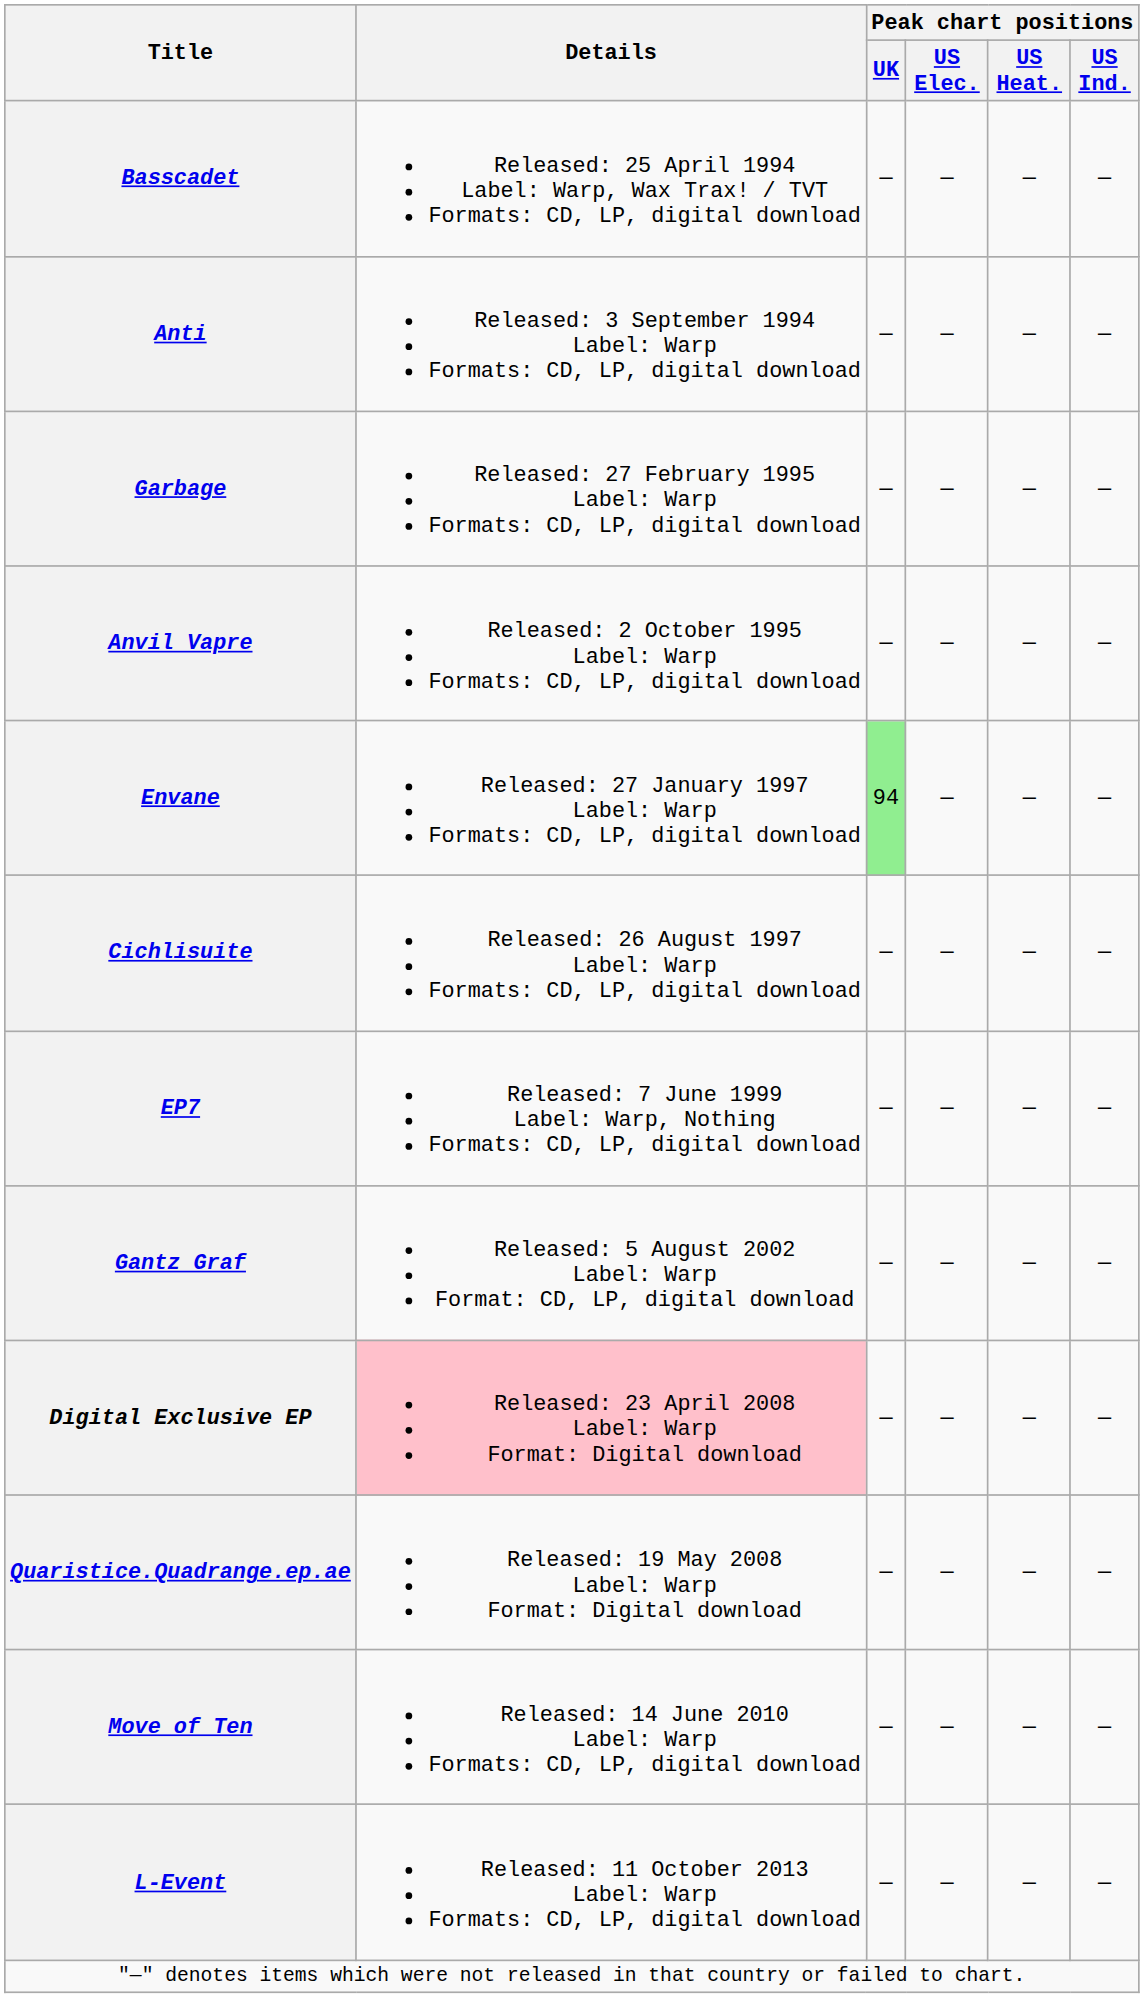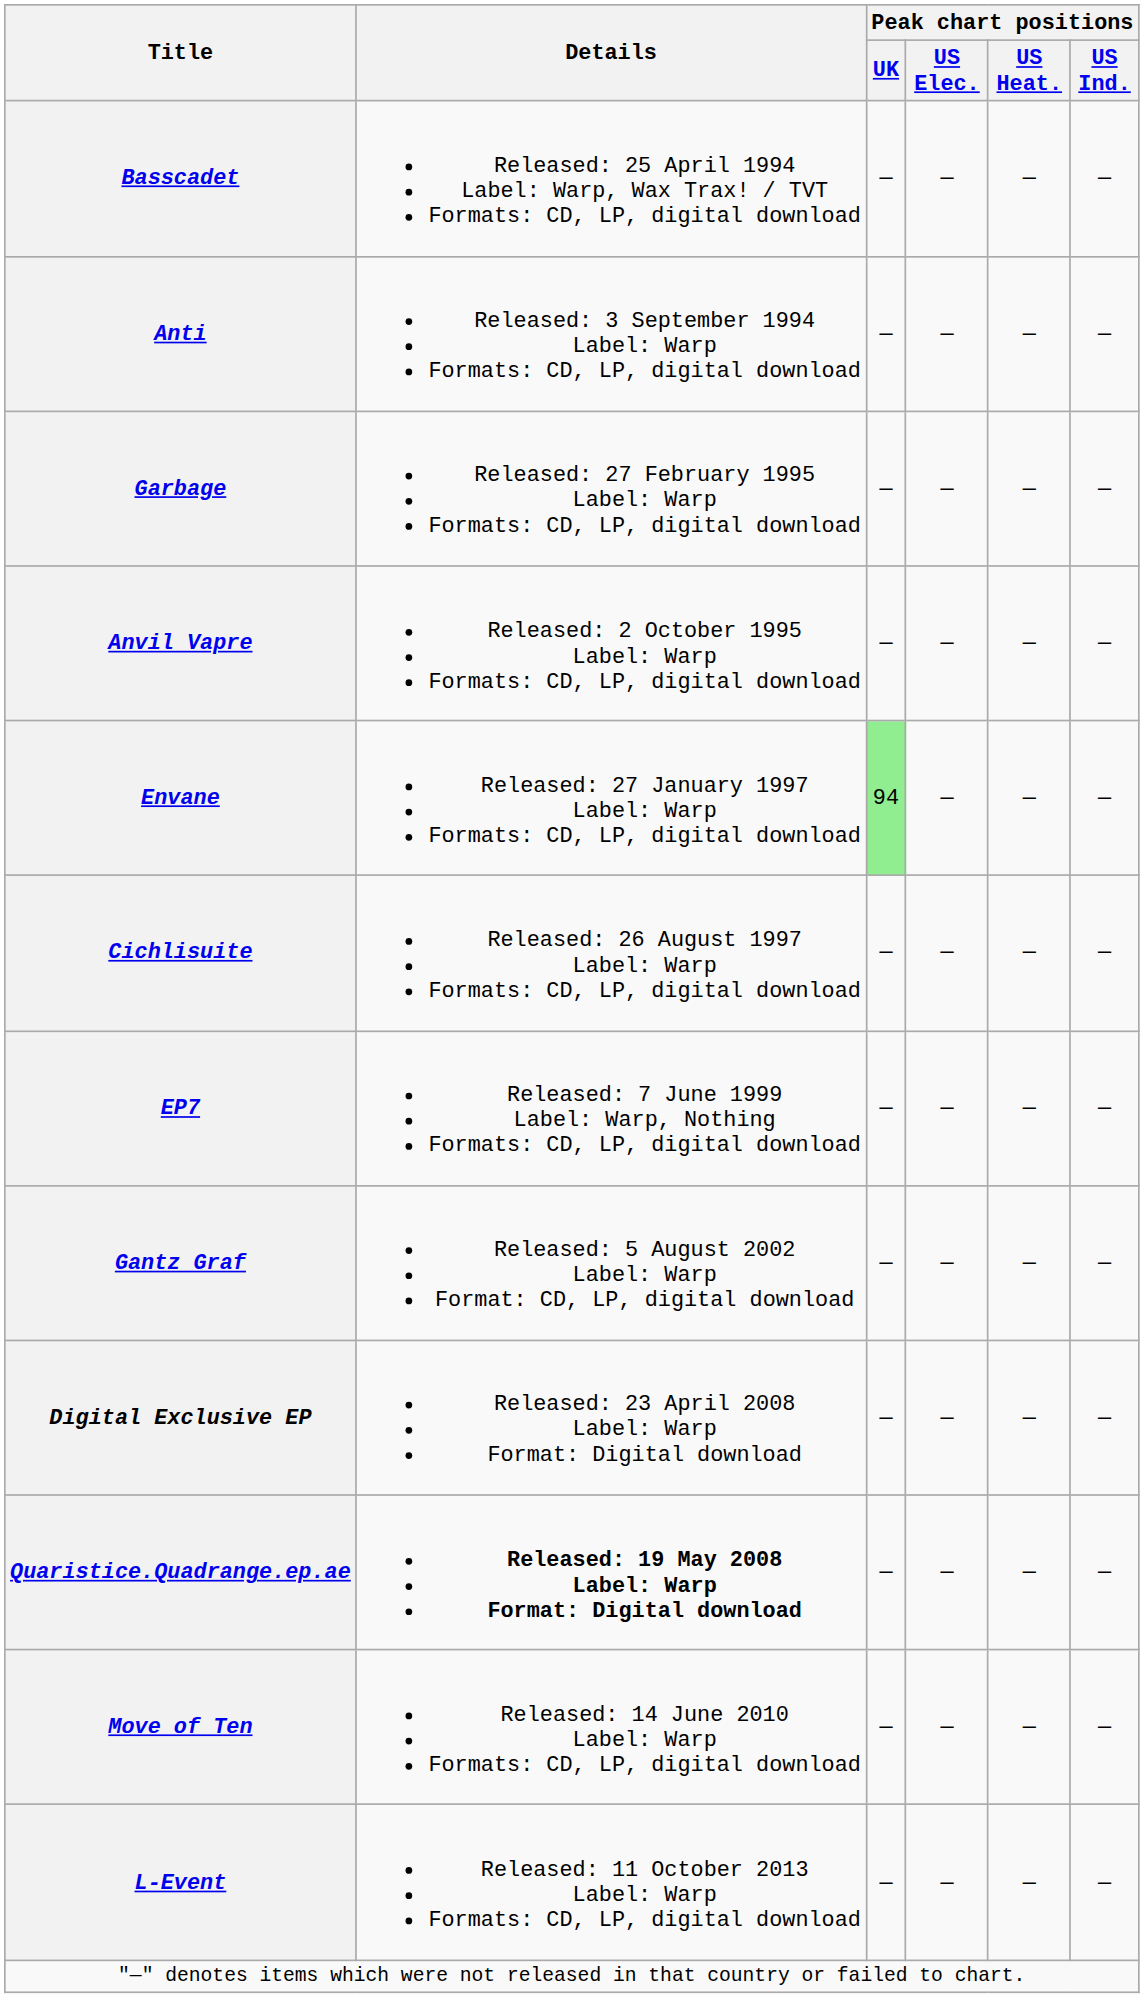(611, 1430) pink background -> (611, 1430) no background
(611, 1585) normal -> (611, 1585) bold
